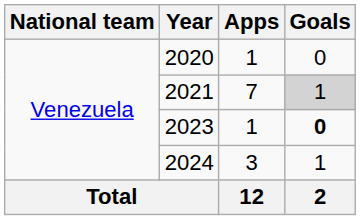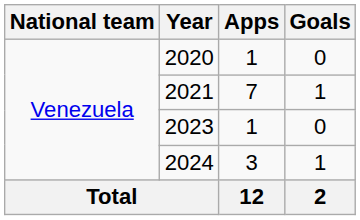(320, 92) lightgrey background -> (320, 92) no background
(320, 127) bold -> (320, 127) normal
